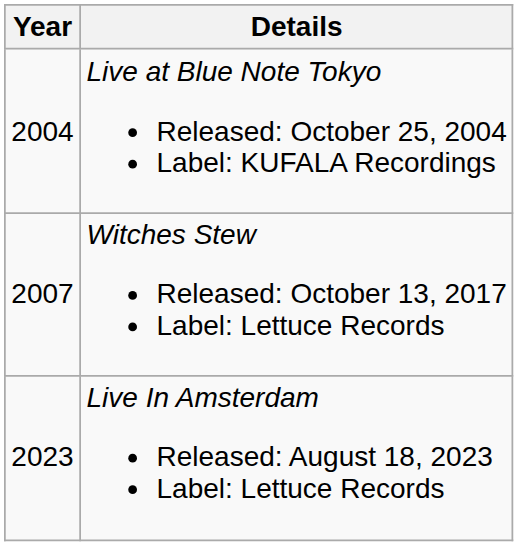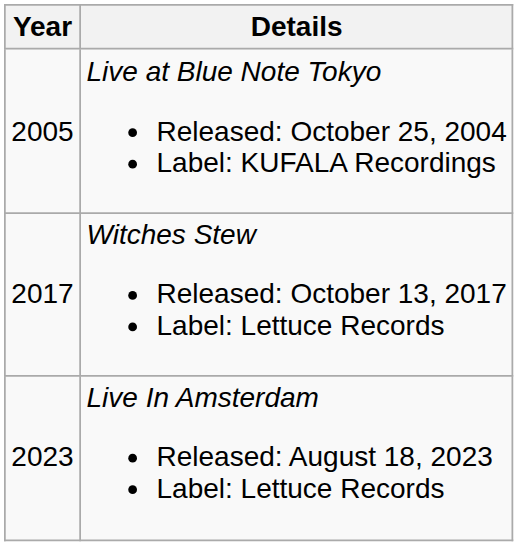(42, 130) 2004 -> (42, 130) 2005
(42, 294) 2007 -> (42, 294) 2017
